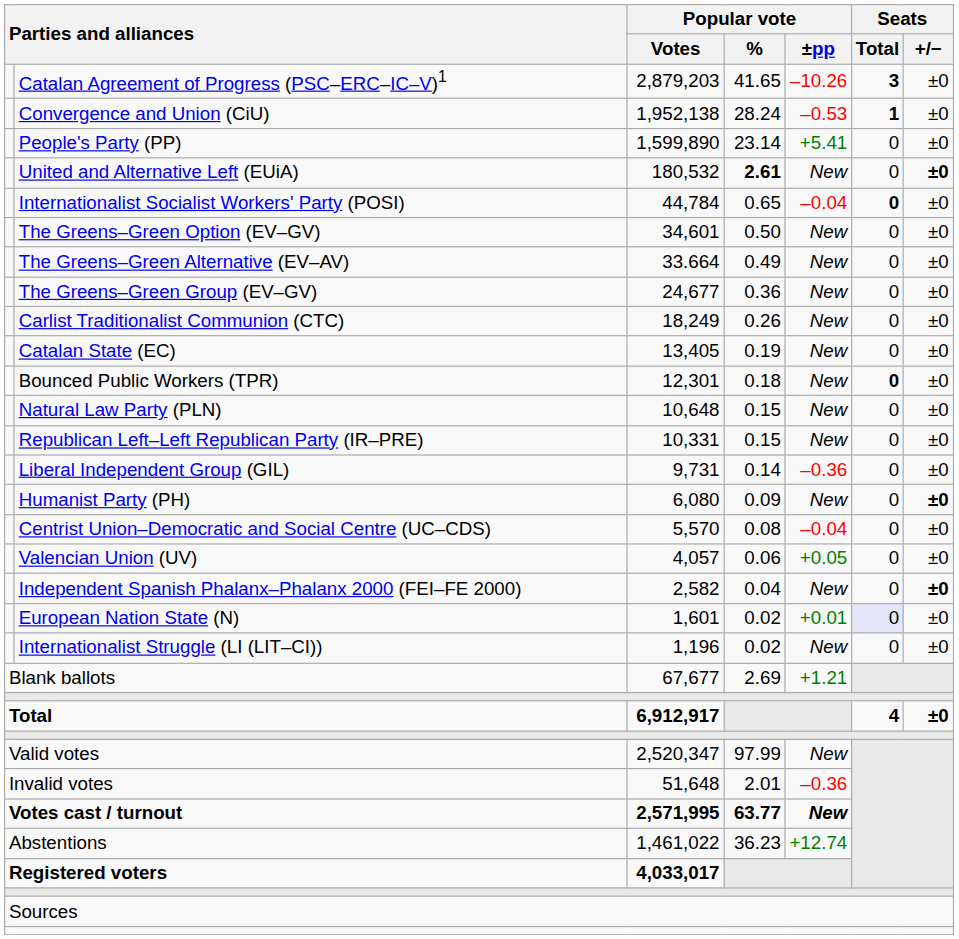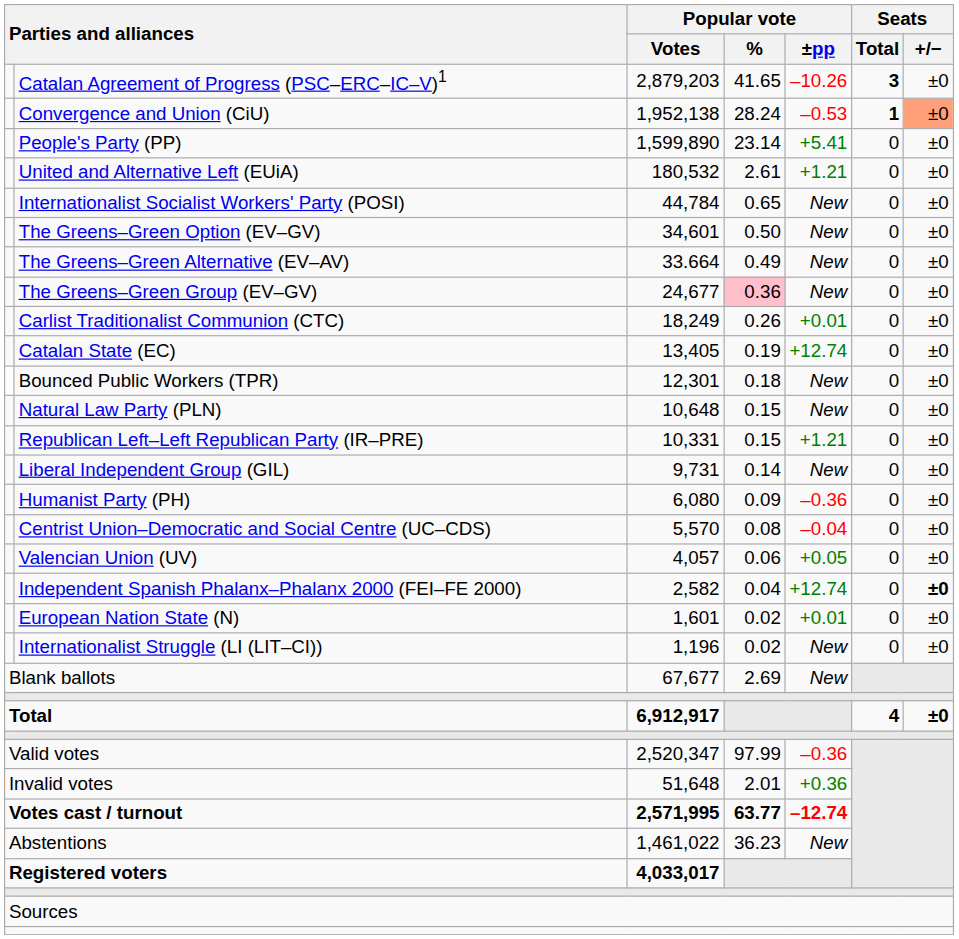(938, 113) no background -> (938, 113) lightsalmon background
(763, 172) bold -> (763, 172) normal
(828, 172) New -> (824, 172) +1.21
(938, 172) bold -> (938, 172) normal
(824, 202) –0.04 -> (828, 202) New
(894, 202) bold -> (894, 202) normal
(763, 291) no background -> (763, 291) pink background
(828, 321) New -> (824, 321) +0.01
(828, 350) New -> (818, 350) +12.74
(894, 380) bold -> (894, 380) normal
(828, 440) New -> (824, 440) +1.21
(824, 469) –0.36 -> (828, 469) New
(828, 499) New -> (824, 499) –0.36
(938, 499) bold -> (938, 499) normal
(828, 588) New -> (818, 588) +12.74
(894, 618) lavender background -> (894, 618) no background
(824, 677) +1.21 -> (828, 677) New
(828, 754) New -> (824, 754) –0.36
(824, 783) –0.36 -> (824, 783) +0.36
(828, 813) New -> (819, 813) –12.74
(818, 843) +12.74 -> (828, 843) New
